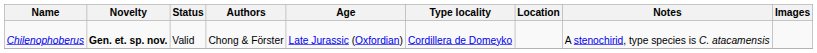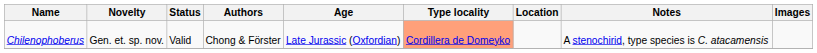(128, 40) bold -> (127, 40) normal
(460, 40) no background -> (458, 40) lightsalmon background
